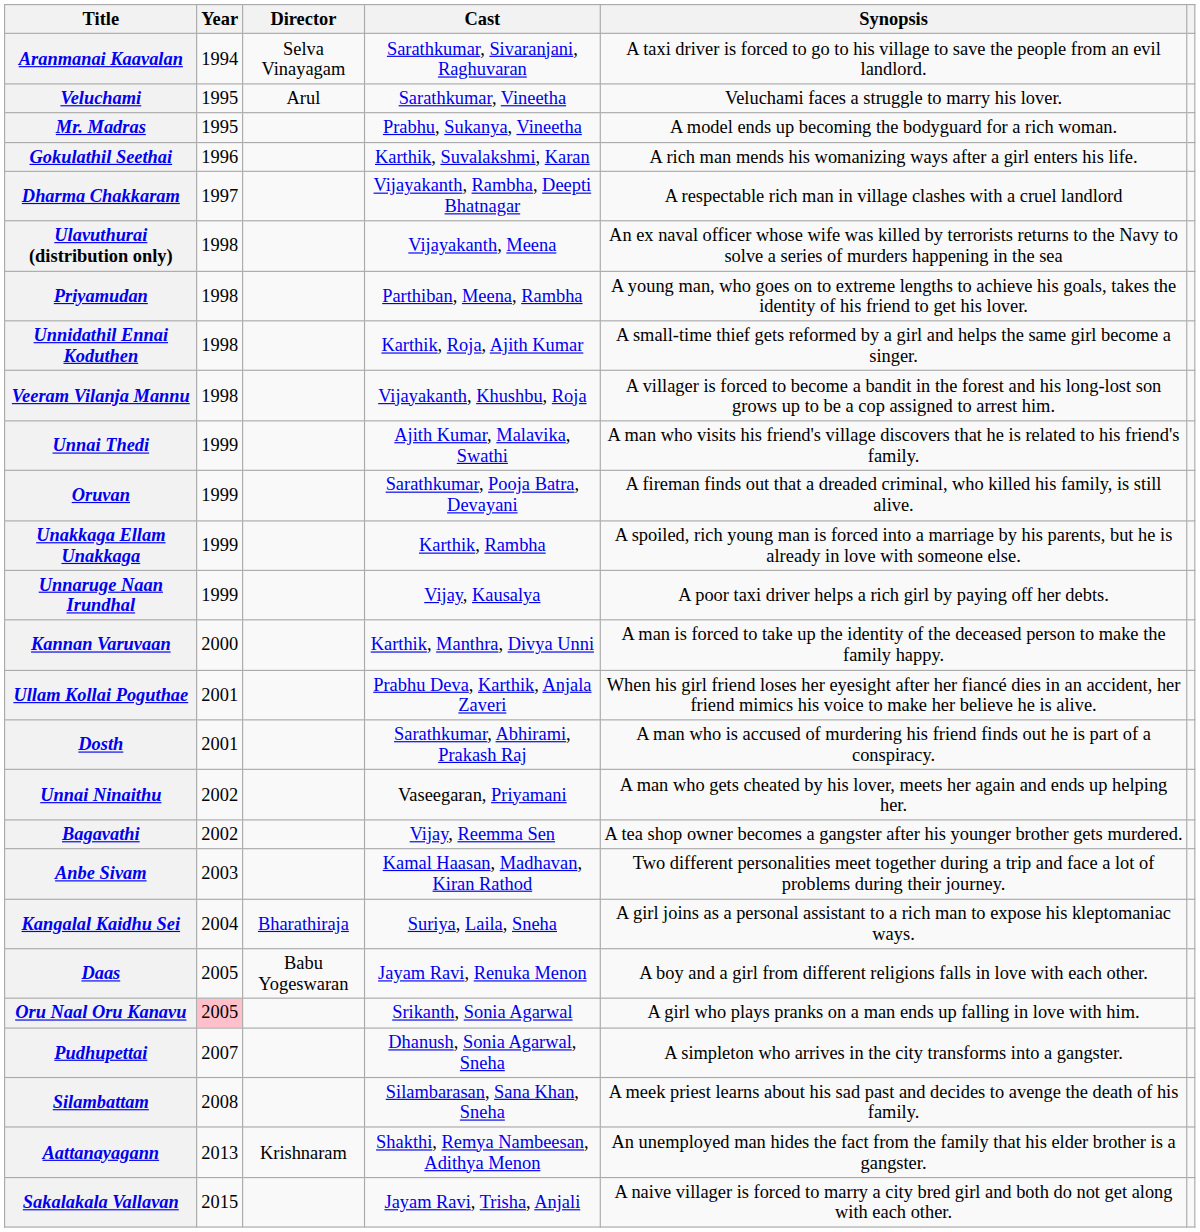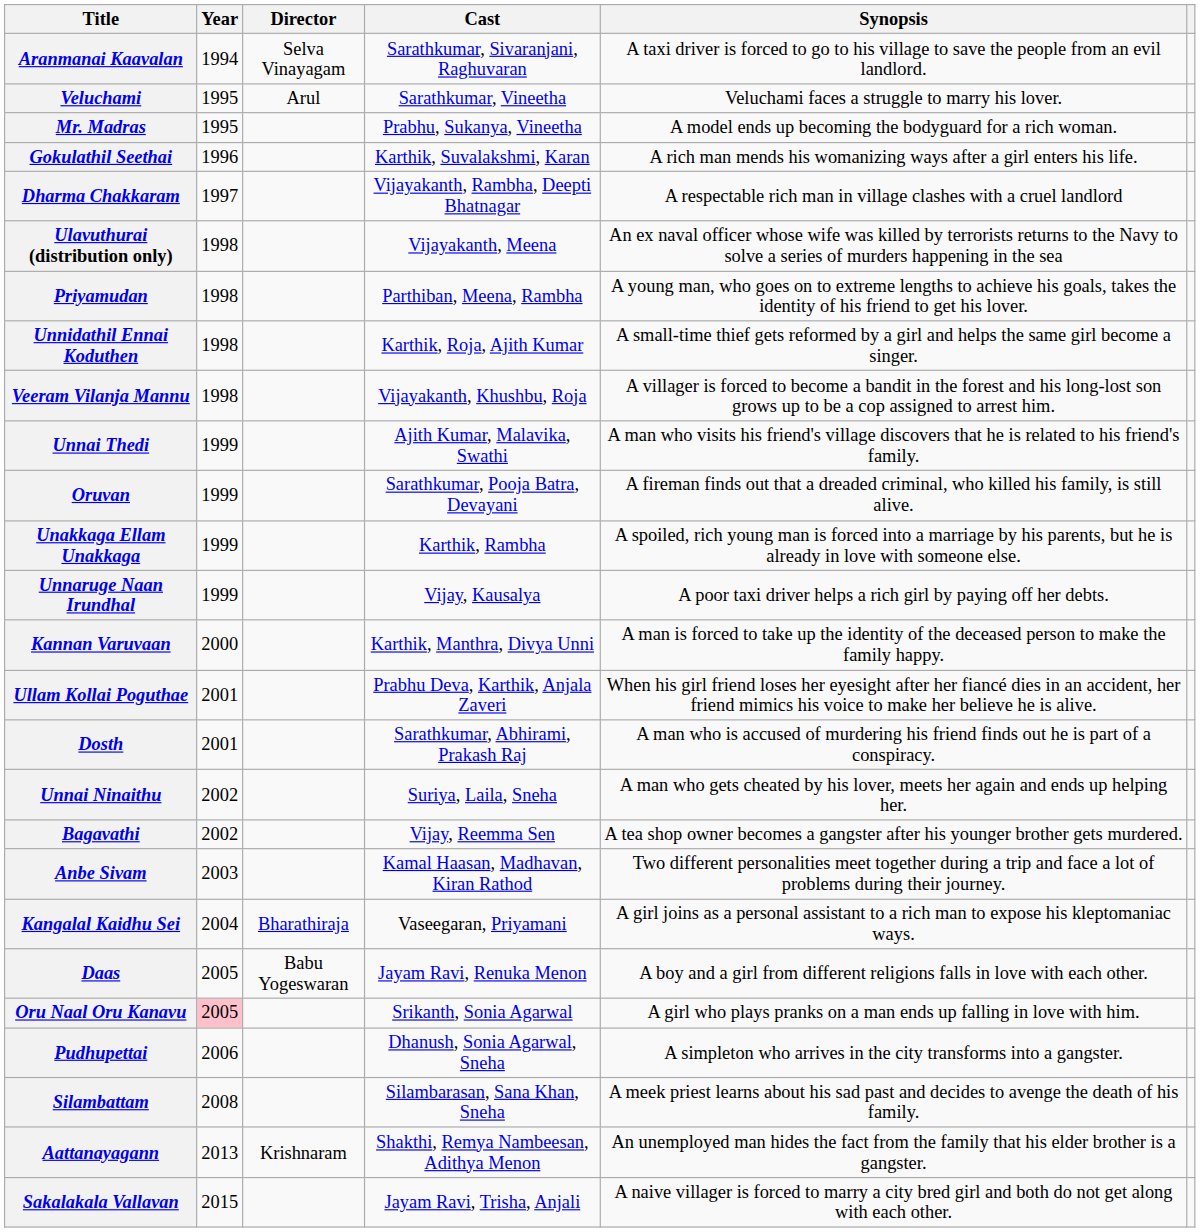(482, 794) Vaseegaran, Priyamani -> (482, 794) Suriya, Laila, Sneha
(482, 923) Suriya, Laila, Sneha -> (482, 923) Vaseegaran, Priyamani
(220, 1052) 2007 -> (220, 1052) 2006
